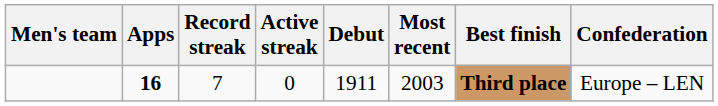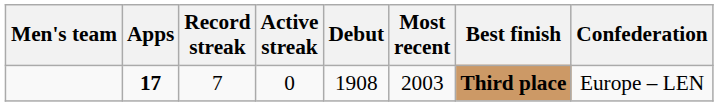(151, 82) 16 -> (151, 82) 17
(356, 82) 1911 -> (356, 82) 1908
